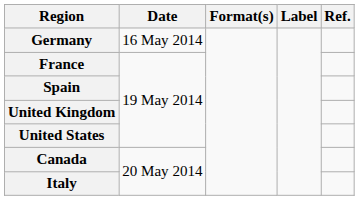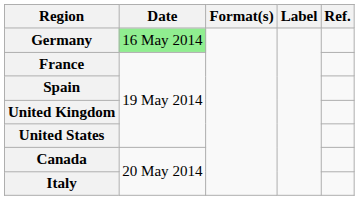(162, 40) no background -> (162, 40) lightgreen background
